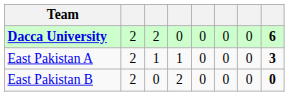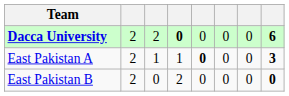(179, 36) normal -> (179, 36) bold
(203, 58) normal -> (203, 58) bold
